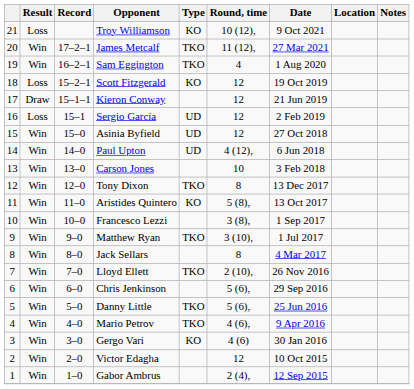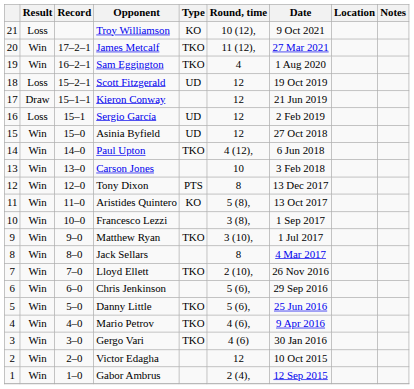(193, 82) KO -> (193, 82) UD
(193, 151) UD -> (193, 151) TKO
(193, 185) TKO -> (193, 185) PTS
(193, 340) KO -> (193, 340) TKO
